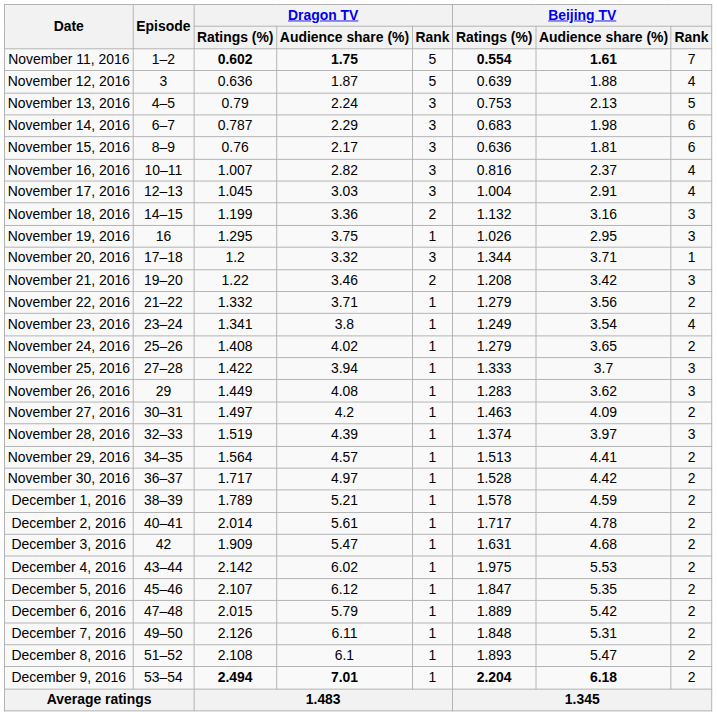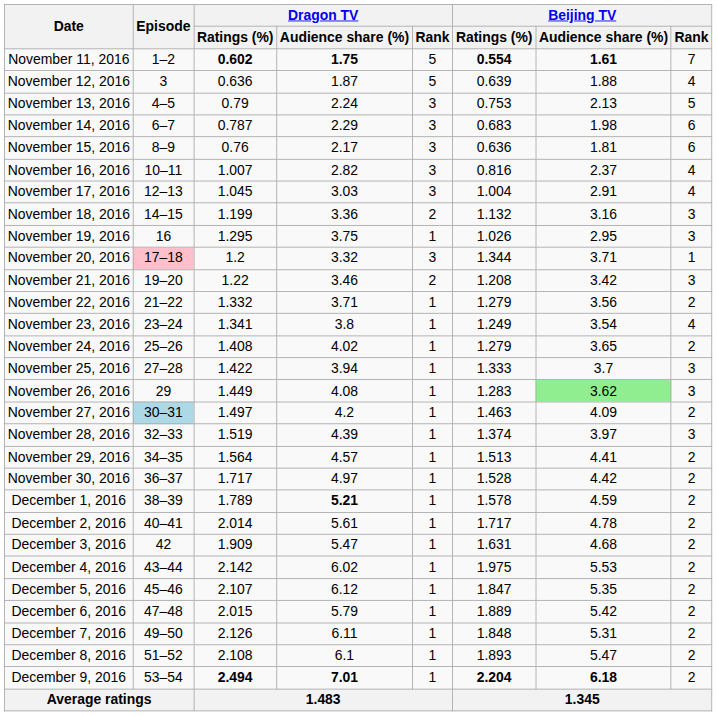(163, 258) no background -> (163, 258) pink background
(603, 390) no background -> (603, 390) lightgreen background
(163, 412) no background -> (163, 412) lightblue background
(344, 501) normal -> (344, 501) bold
